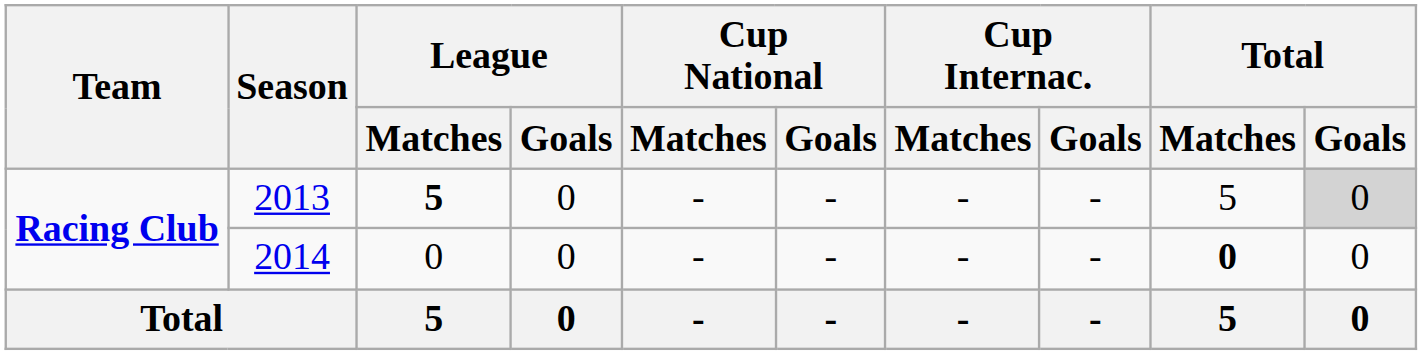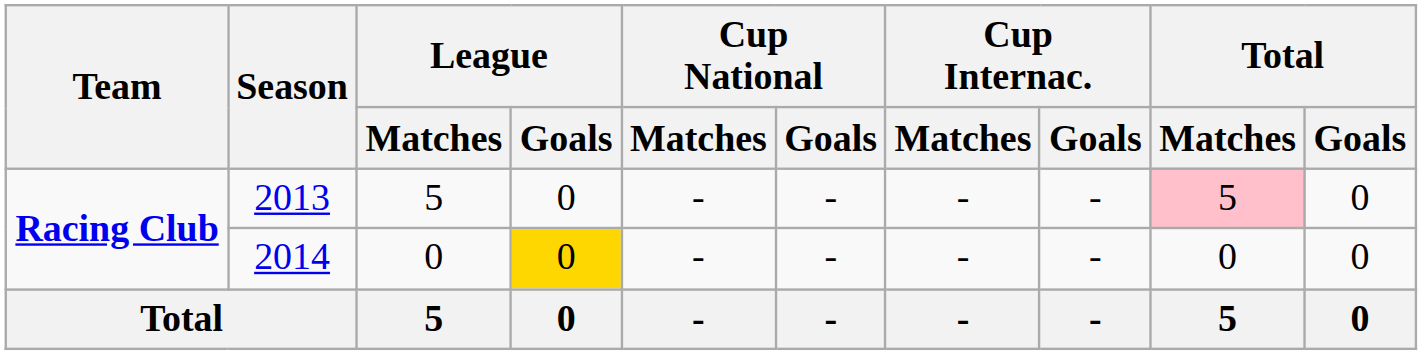(434, 197) bold -> (434, 197) normal
(1228, 197) no background -> (1228, 197) pink background
(1360, 197) lightgrey background -> (1360, 197) no background
(566, 257) no background -> (566, 257) gold background
(1228, 257) bold -> (1228, 257) normal
